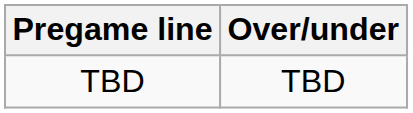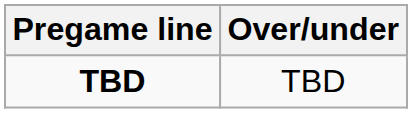(113, 81) normal -> (113, 81) bold
